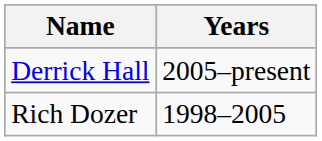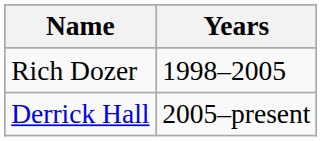rows swapped: (74, 113) <-> (80, 69)
